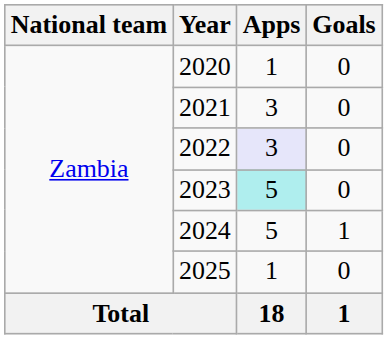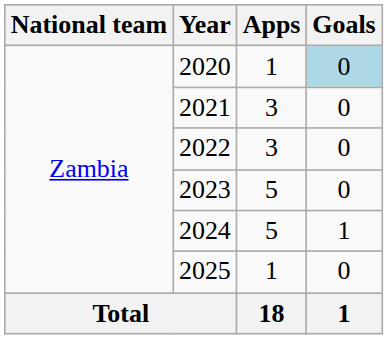(344, 66) no background -> (344, 66) lightblue background
(272, 148) lavender background -> (272, 148) no background
(272, 189) paleturquoise background -> (272, 189) no background
